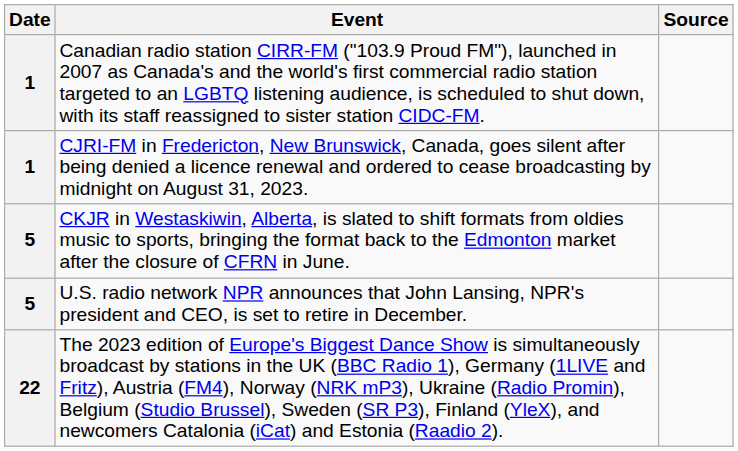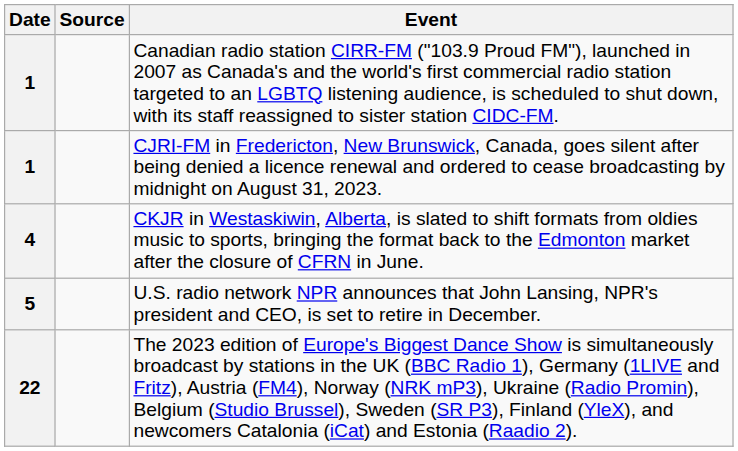columns swapped: (357, 19) <-> (696, 19)
(30, 240) 5 -> (30, 240) 4
